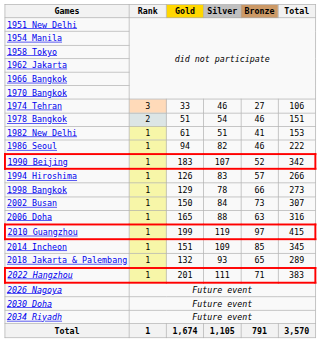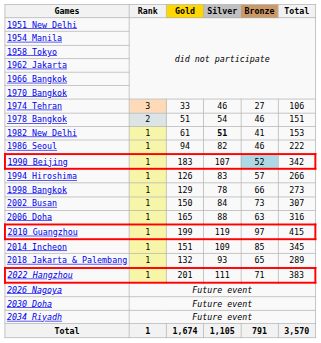(222, 133) normal -> (222, 133) bold
(259, 162) no background -> (259, 162) lightblue background
